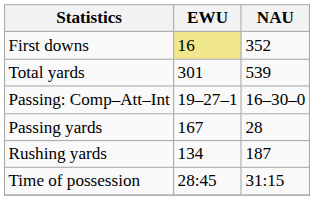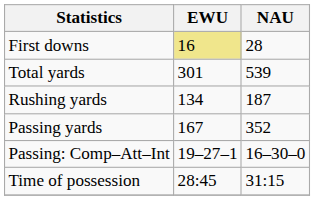(258, 45) 352 -> (254, 45) 28
rows swapped: (58, 153) <-> (89, 99)
(254, 126) 28 -> (258, 126) 352
